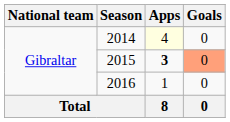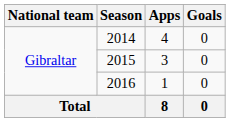(164, 38) lightyellow background -> (164, 38) no background
(164, 60) bold -> (164, 60) normal
(204, 60) lightsalmon background -> (204, 60) no background
